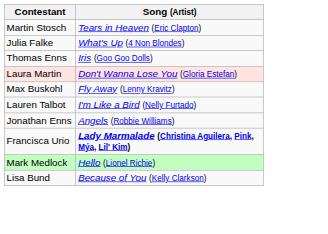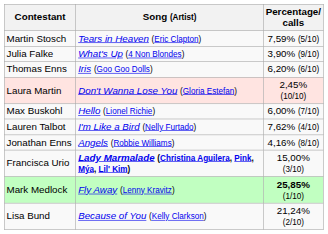+ column: (293, 17)
(126, 89) Fly Away (Lenny Kravitz) -> (117, 111) Hello (Lionel Richie)
(117, 162) Hello (Lionel Richie) -> (126, 189) Fly Away (Lenny Kravitz)
